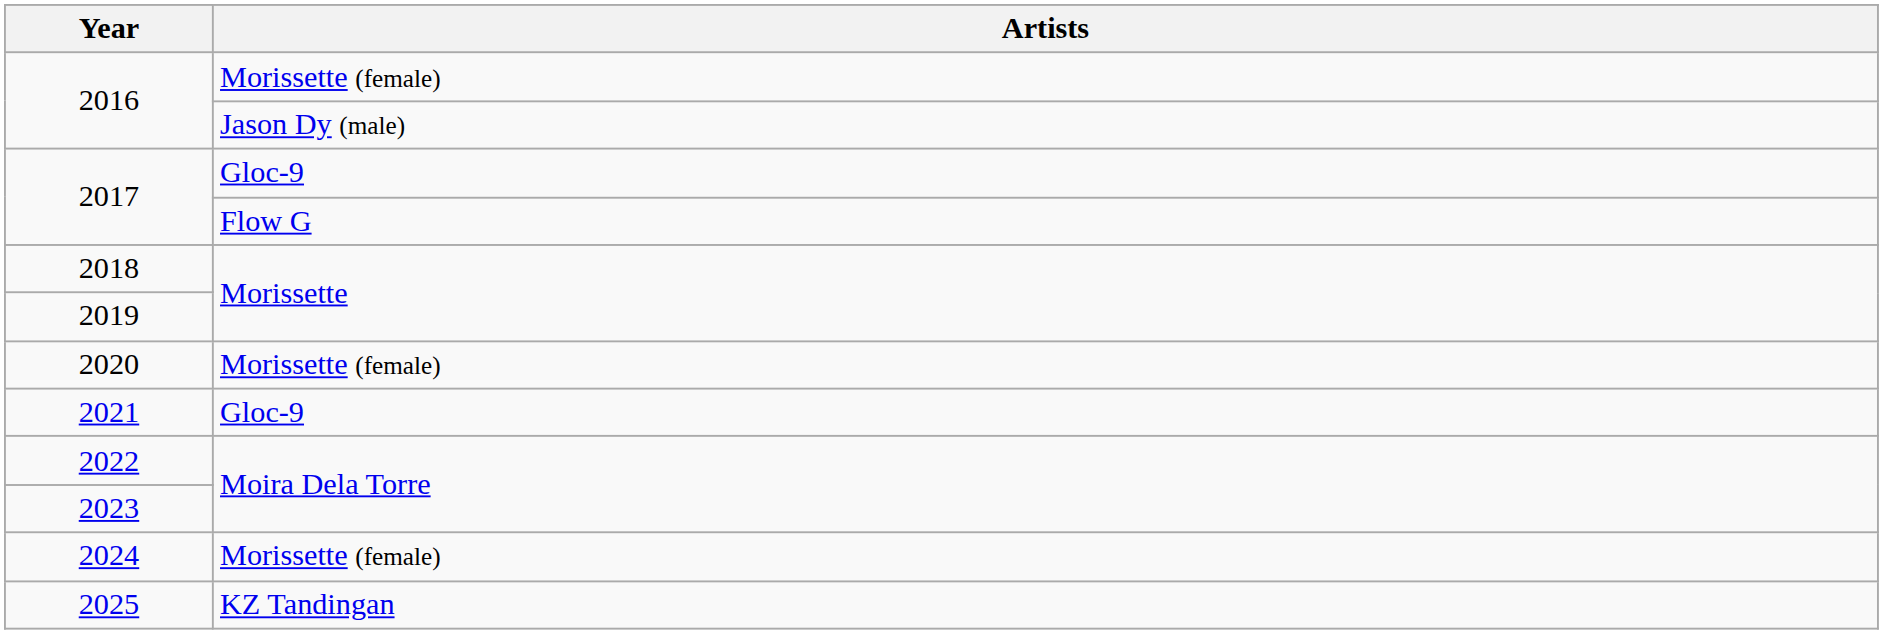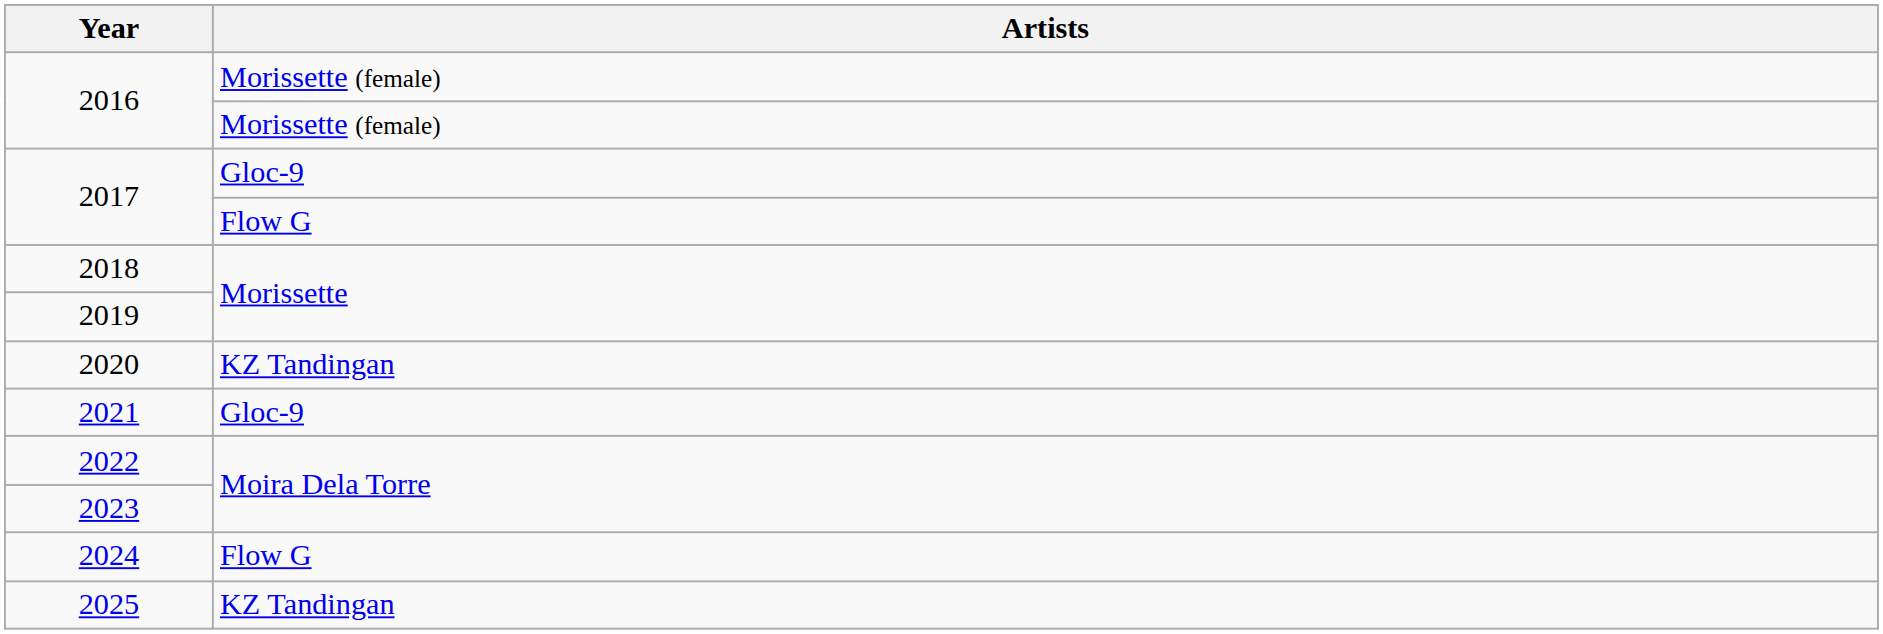(313, 124) Jason Dy (male) -> (330, 124) Morissette (female)
(330, 364) Morissette (female) -> (307, 364) KZ Tandingan
(330, 556) Morissette (female) -> (266, 556) Flow G
